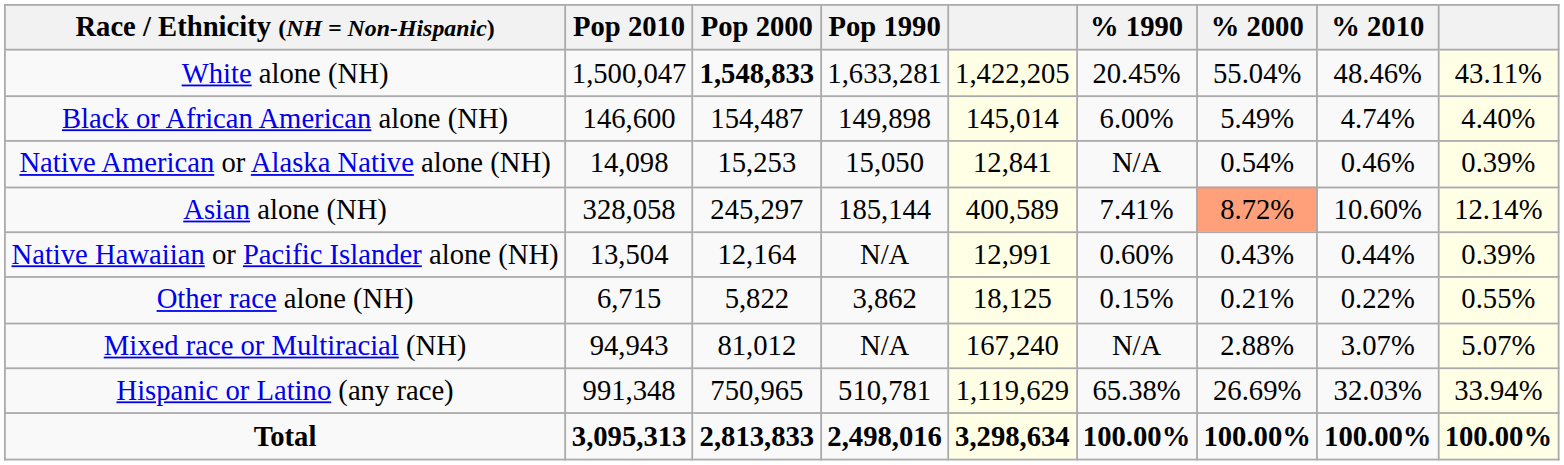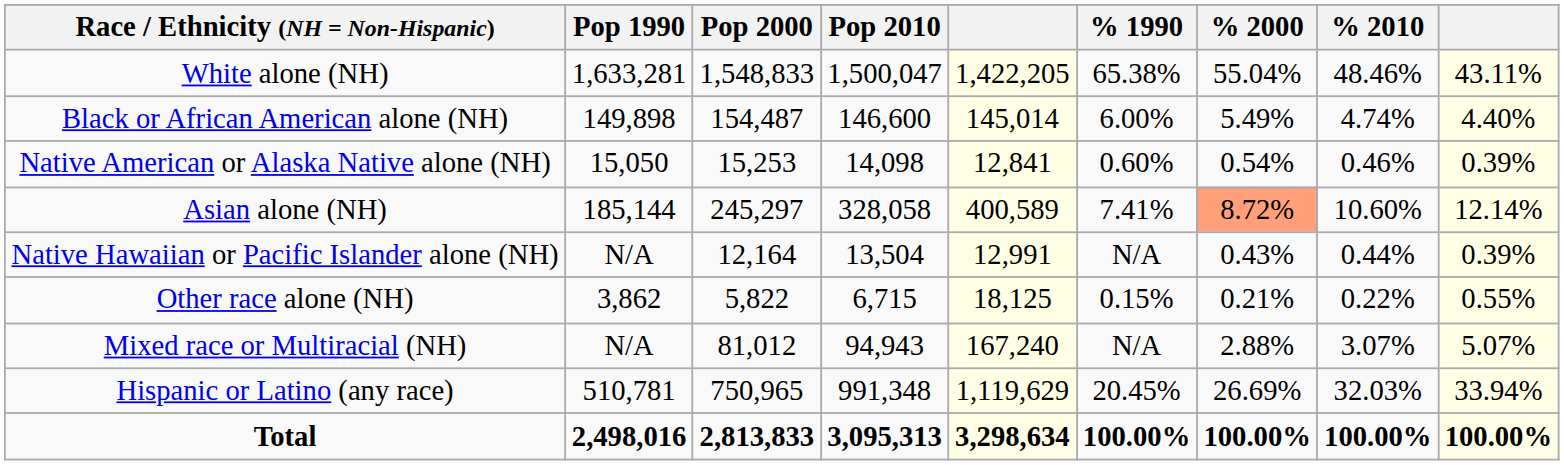columns swapped: (885, 27) <-> (629, 27)
(757, 72) bold -> (757, 72) normal
(1137, 72) 20.45% -> (1137, 72) 65.38%
(1137, 163) N/A -> (1137, 163) 0.60%
(1137, 254) 0.60% -> (1137, 254) N/A
(1137, 390) 65.38% -> (1137, 390) 20.45%
